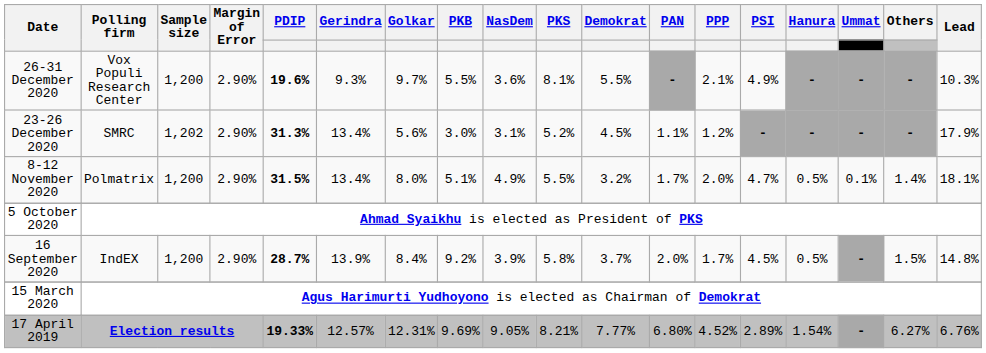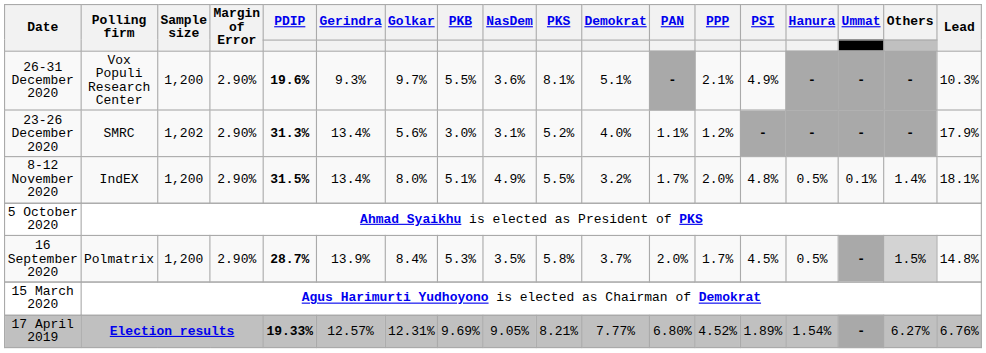(616, 80) 5.5% -> (616, 80) 5.1%
(616, 133) 4.5% -> (616, 133) 4.0%
(119, 179) Polmatrix -> (119, 179) IndEX
(763, 179) 4.7% -> (763, 179) 4.8%
(119, 259) IndEX -> (119, 259) Polmatrix
(460, 259) 9.2% -> (460, 259) 5.3%
(510, 259) 3.9% -> (510, 259) 3.5%
(910, 259) no background -> (910, 259) lightgrey background
(763, 331) 2.89% -> (763, 331) 1.89%
